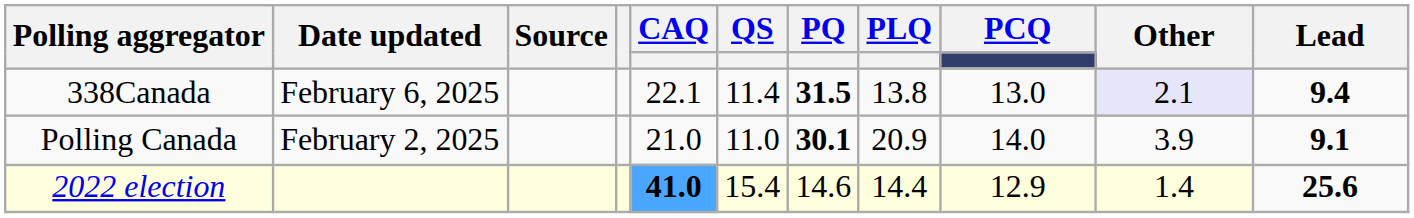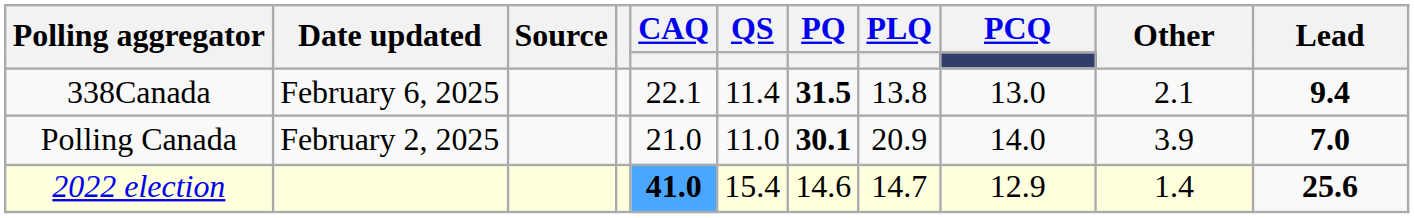(1174, 91) lavender background -> (1174, 91) no background
(1330, 139) 9.1 -> (1330, 139) 7.0
(899, 187) 14.4 -> (899, 187) 14.7
